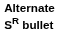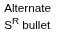(31, 17) bold -> (31, 17) normal
